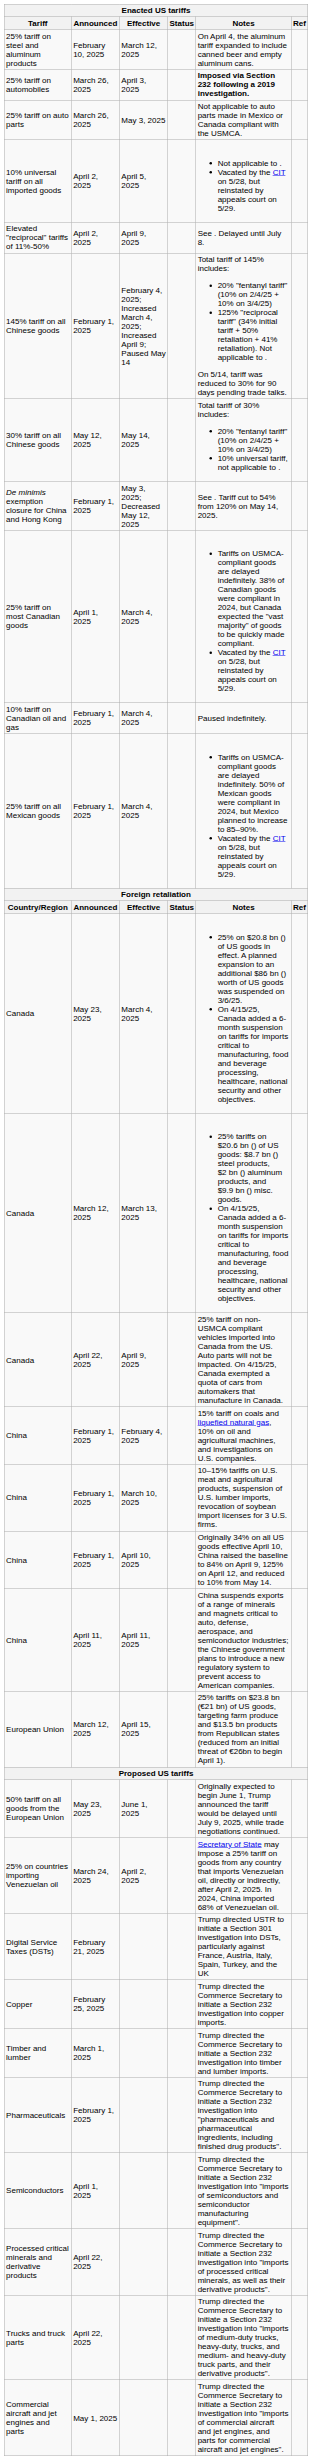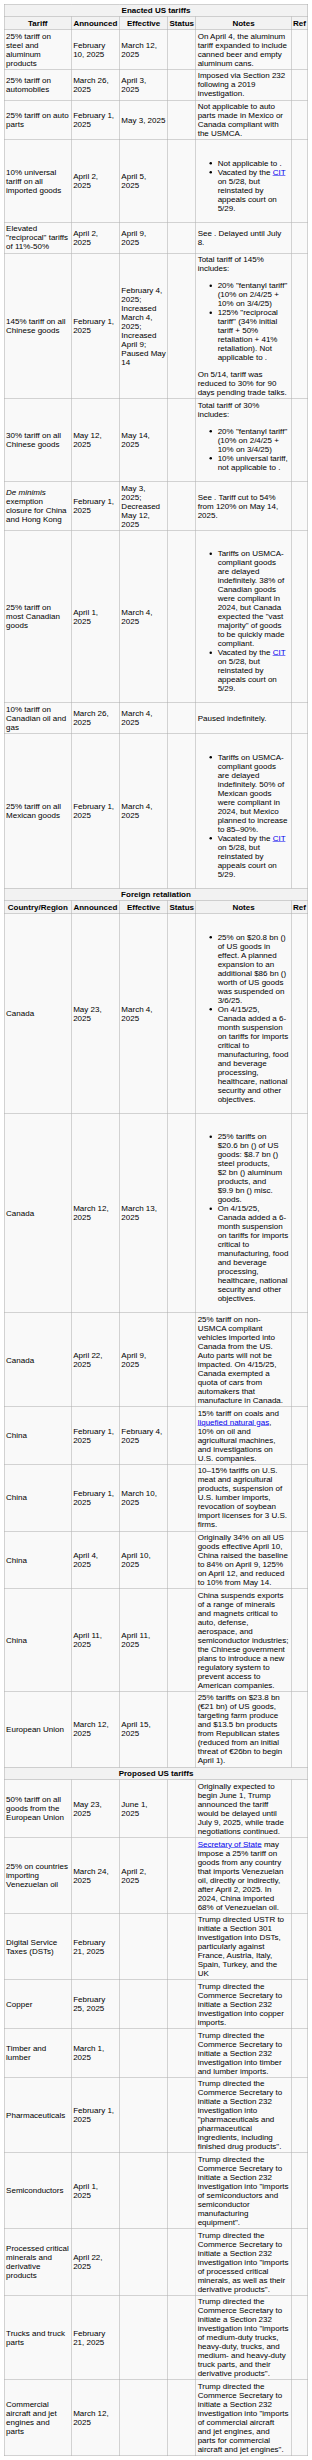(236, 84) bold -> (241, 84) normal
(91, 120) March 26, 2025 -> (94, 120) February 1, 2025
(94, 718) February 1, 2025 -> (91, 718) March 26, 2025
(94, 1560) February 1, 2025 -> (86, 1560) April 4, 2025
(88, 2337) April 22, 2025 -> (89, 2337) February 21, 2025
(95, 2418) May 1, 2025 -> (91, 2418) March 12, 2025
